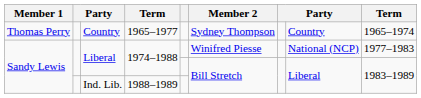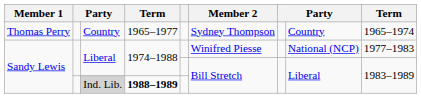(103, 84) no background -> (103, 84) lightgrey background
(152, 84) normal -> (152, 84) bold
